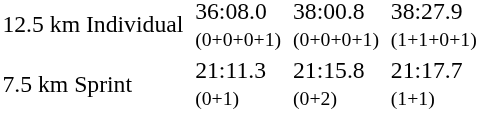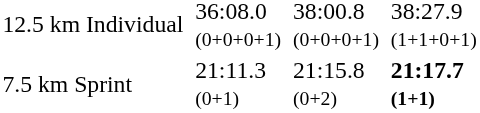(427, 84) normal -> (427, 84) bold
